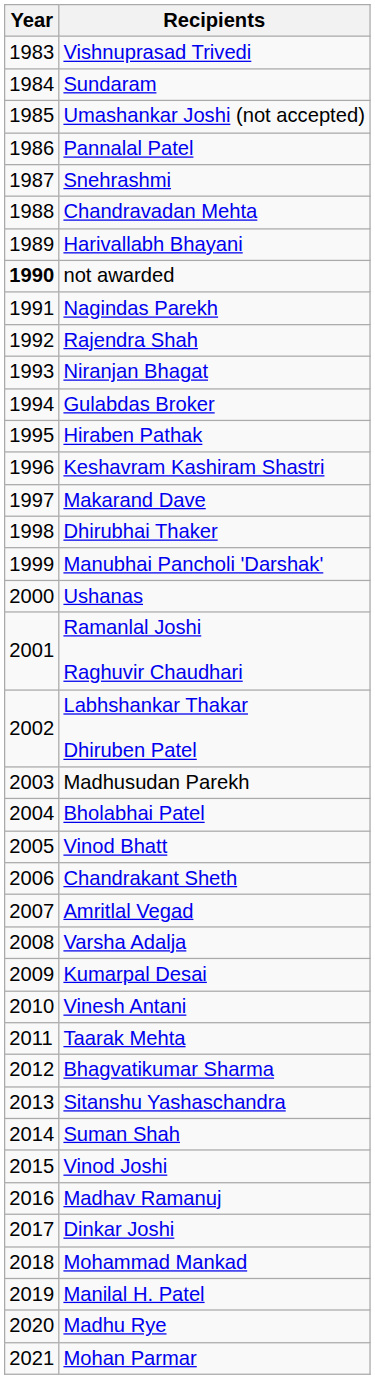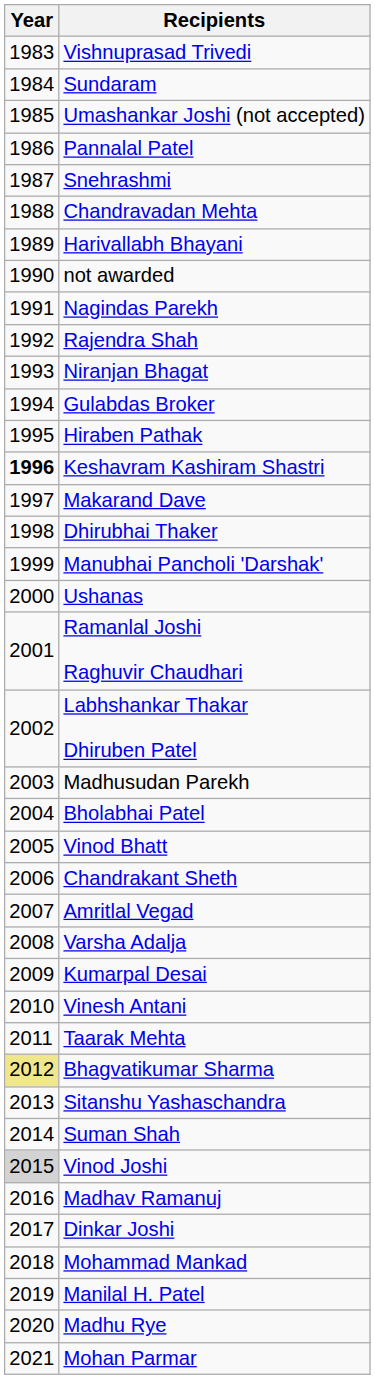(32, 276) bold -> (32, 276) normal
(32, 468) normal -> (32, 468) bold
(32, 1070) no background -> (32, 1070) khaki background
(32, 1166) no background -> (32, 1166) lightgrey background
